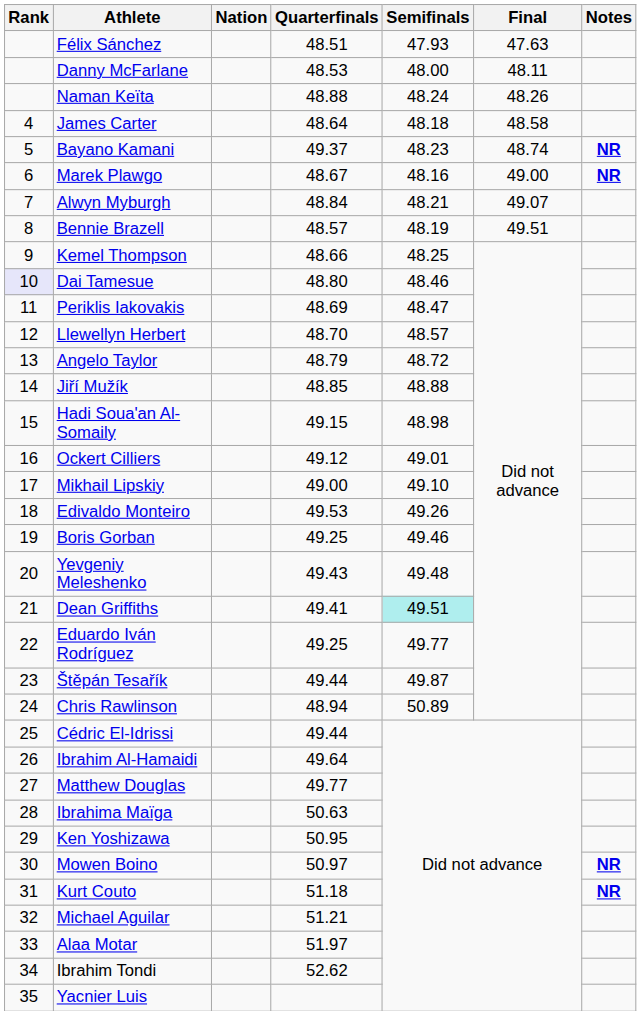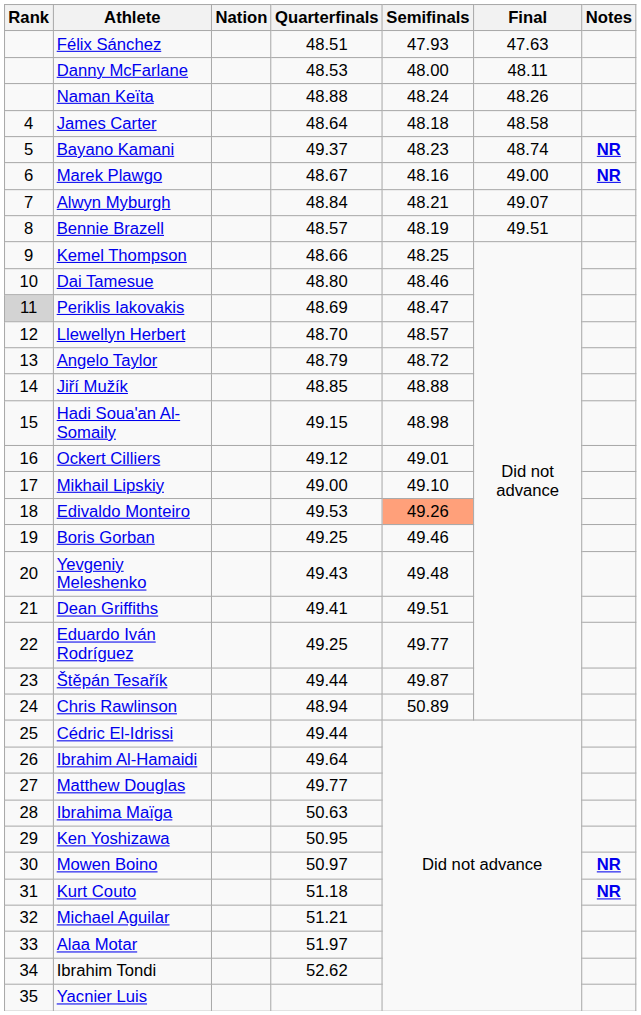(29, 281) lavender background -> (29, 281) no background
(29, 307) no background -> (29, 307) lightgrey background
(428, 511) no background -> (428, 511) lightsalmon background
(428, 609) paleturquoise background -> (428, 609) no background
